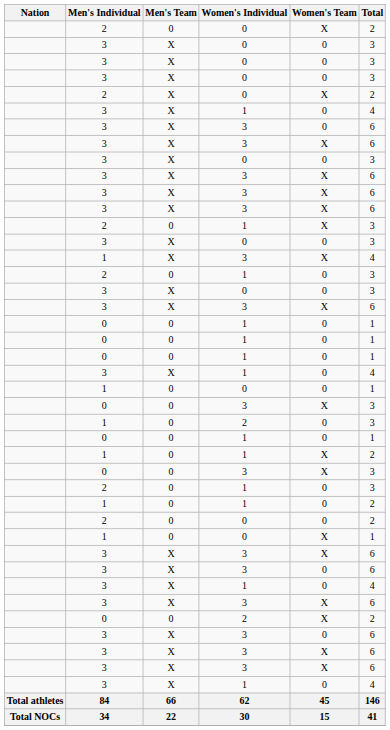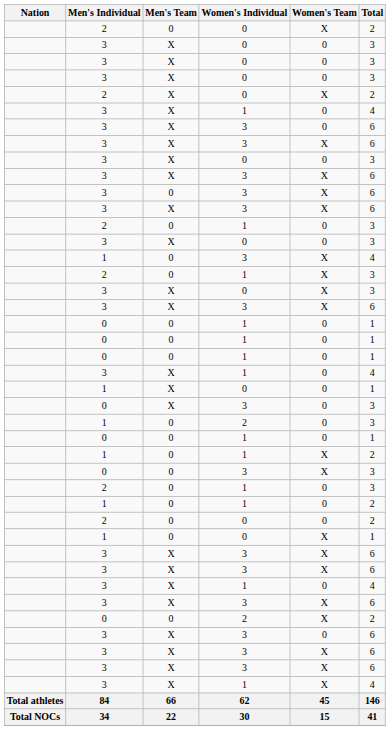(171, 193) X -> (171, 193) 0
(324, 226) X -> (324, 226) 0
(171, 258) X -> (171, 258) 0
(324, 275) 0 -> (324, 275) X
(324, 291) 0 -> (324, 291) X
(171, 389) 0 -> (171, 389) X
(171, 406) 0 -> (171, 406) X
(324, 406) X -> (324, 406) 0
(324, 570) 0 -> (324, 570) X
(324, 684) 0 -> (324, 684) X
